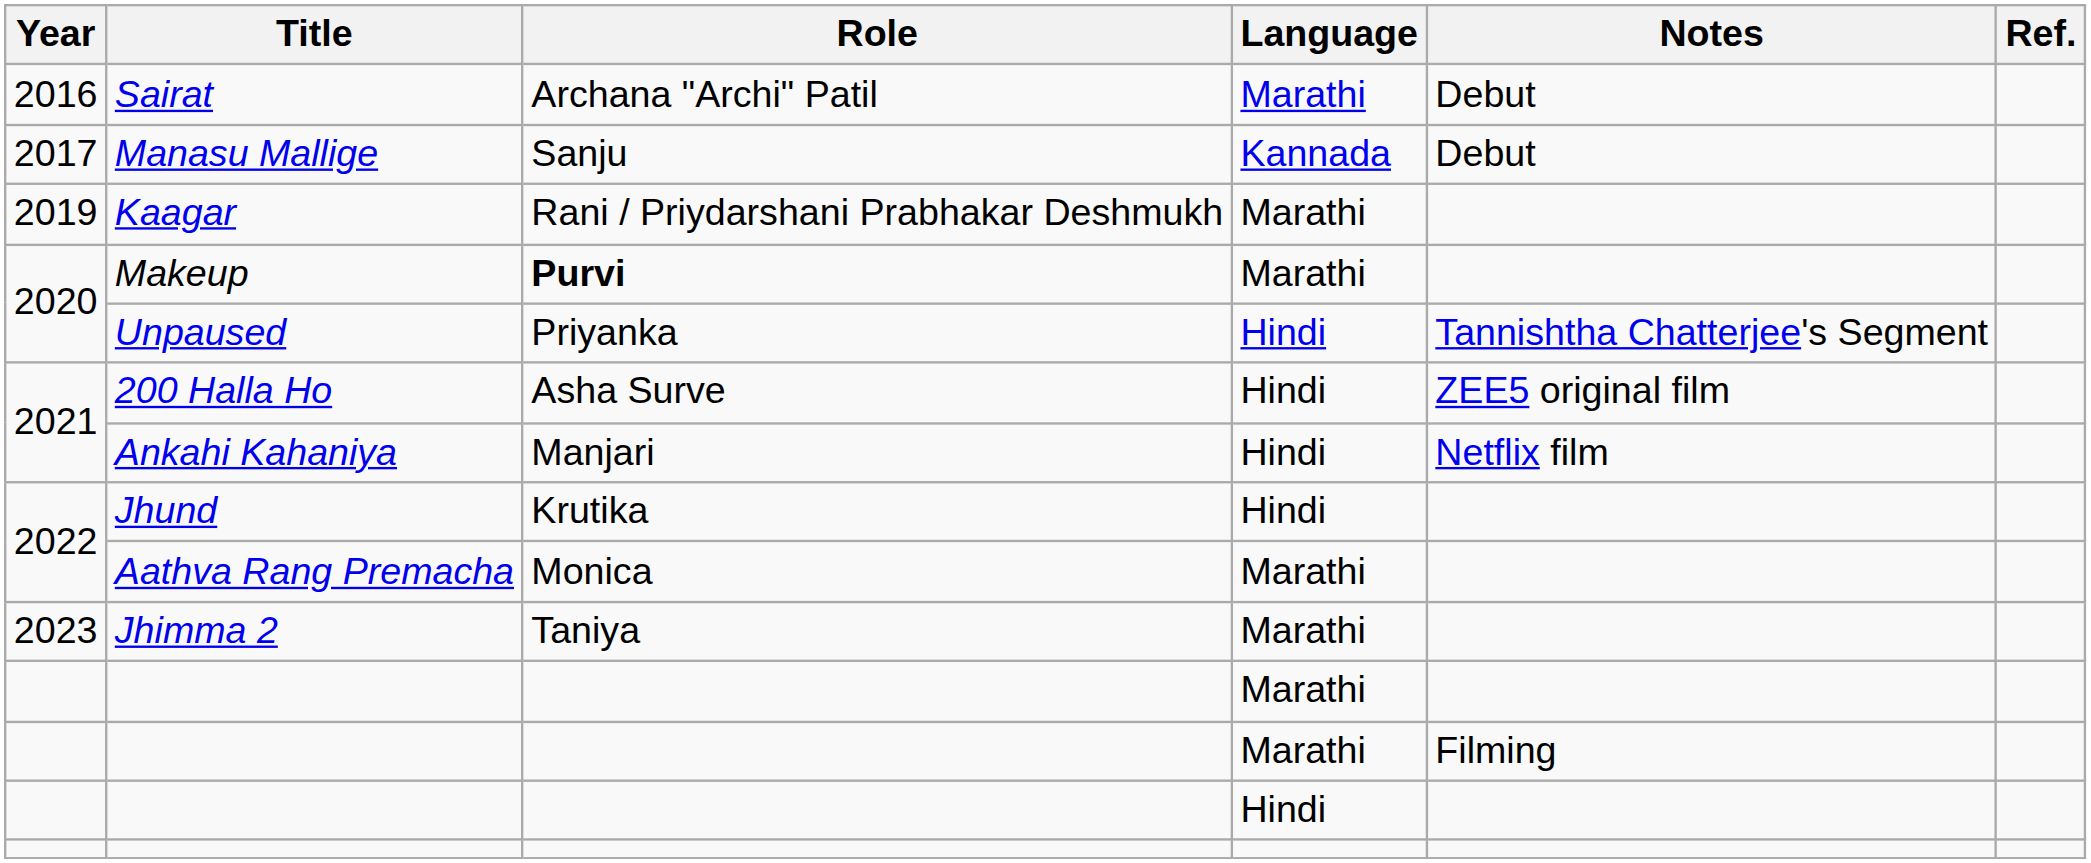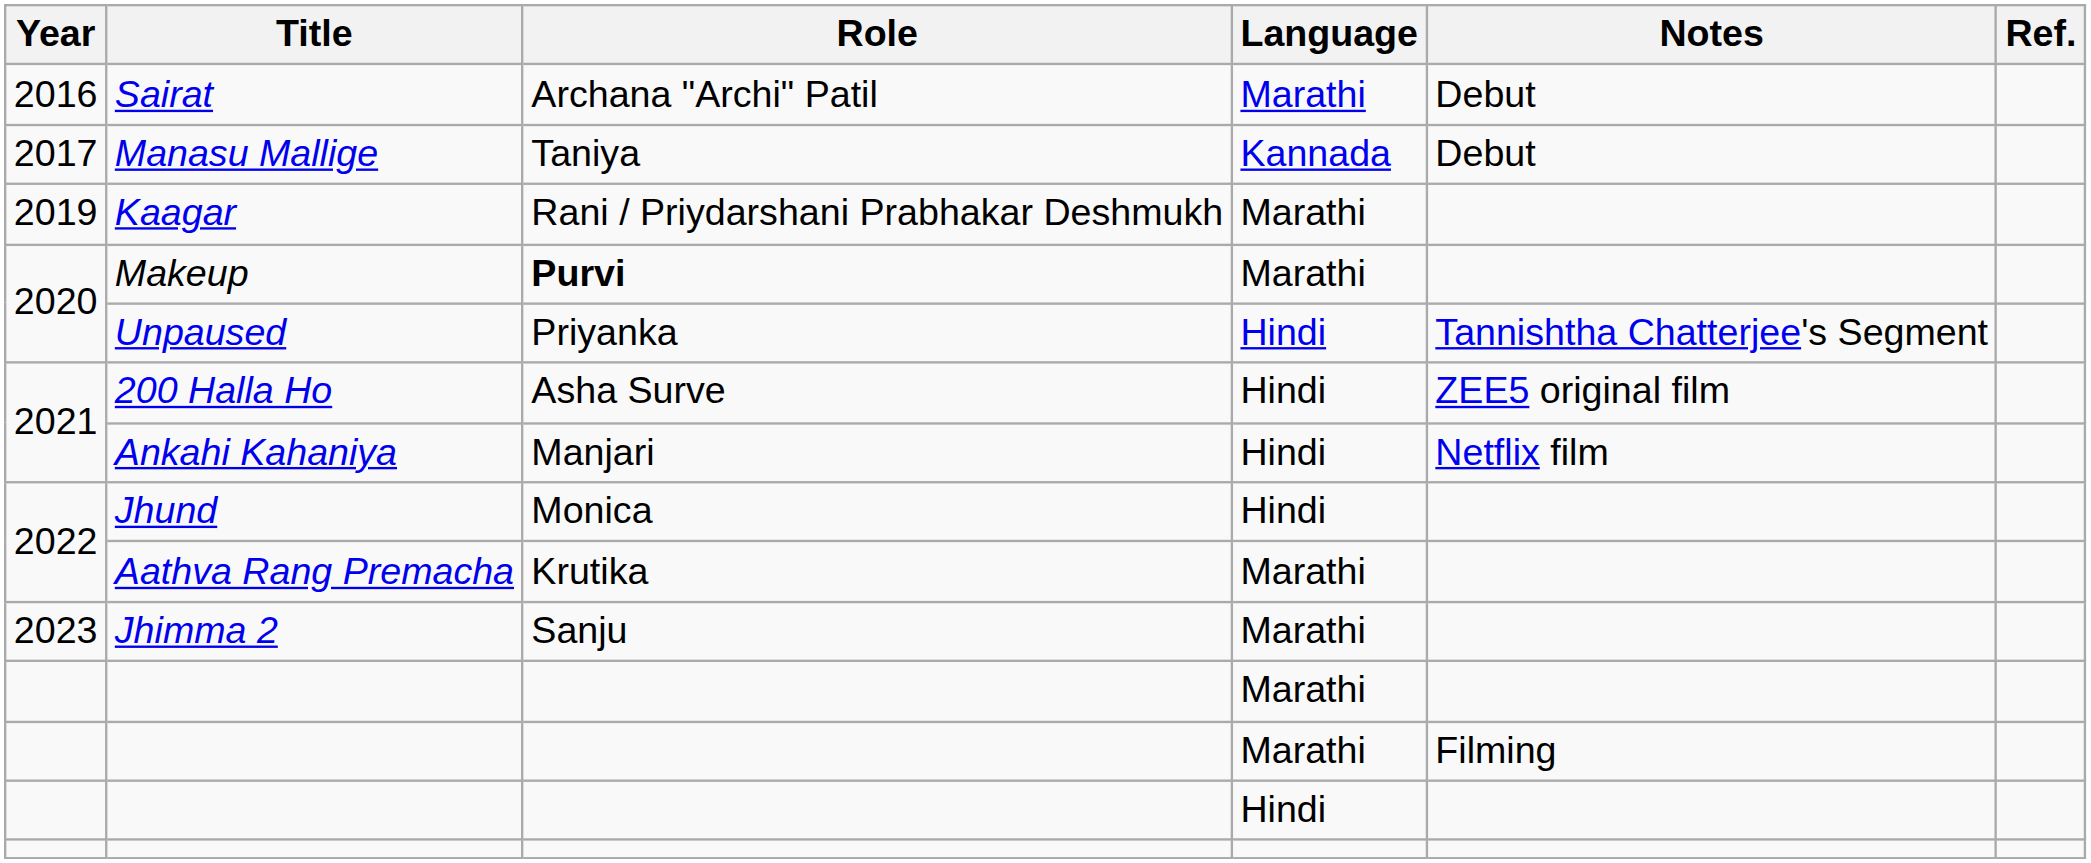(579, 153) Sanju -> (586, 153) Taniya
(590, 511) Krutika -> (592, 511) Monica
(592, 570) Monica -> (590, 570) Krutika
(586, 630) Taniya -> (579, 630) Sanju
